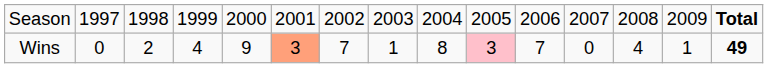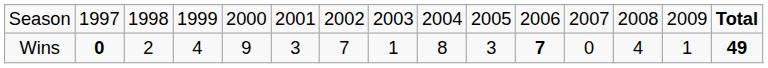(99, 47) normal -> (99, 47) bold
(295, 47) lightsalmon background -> (295, 47) no background
(491, 47) pink background -> (491, 47) no background
(540, 47) normal -> (540, 47) bold
